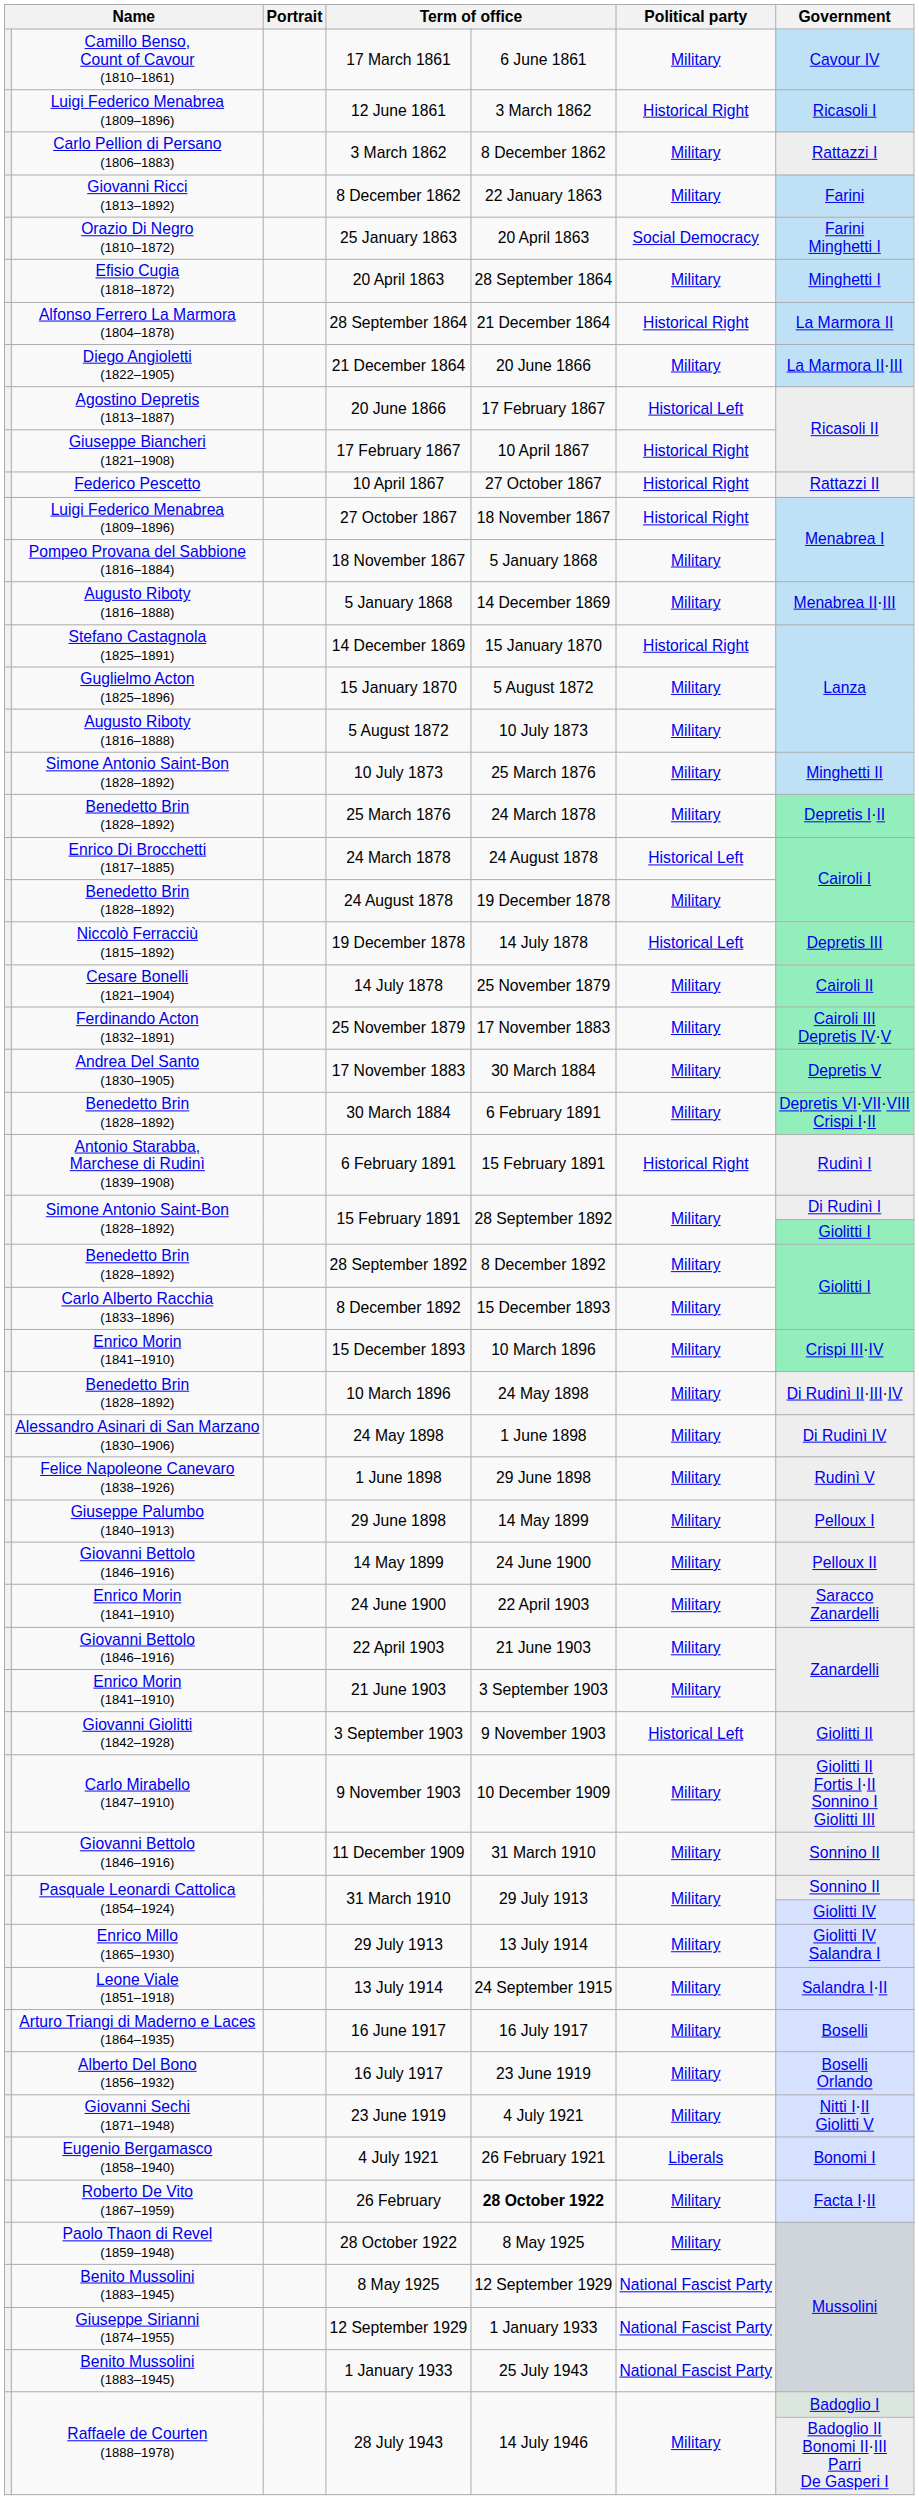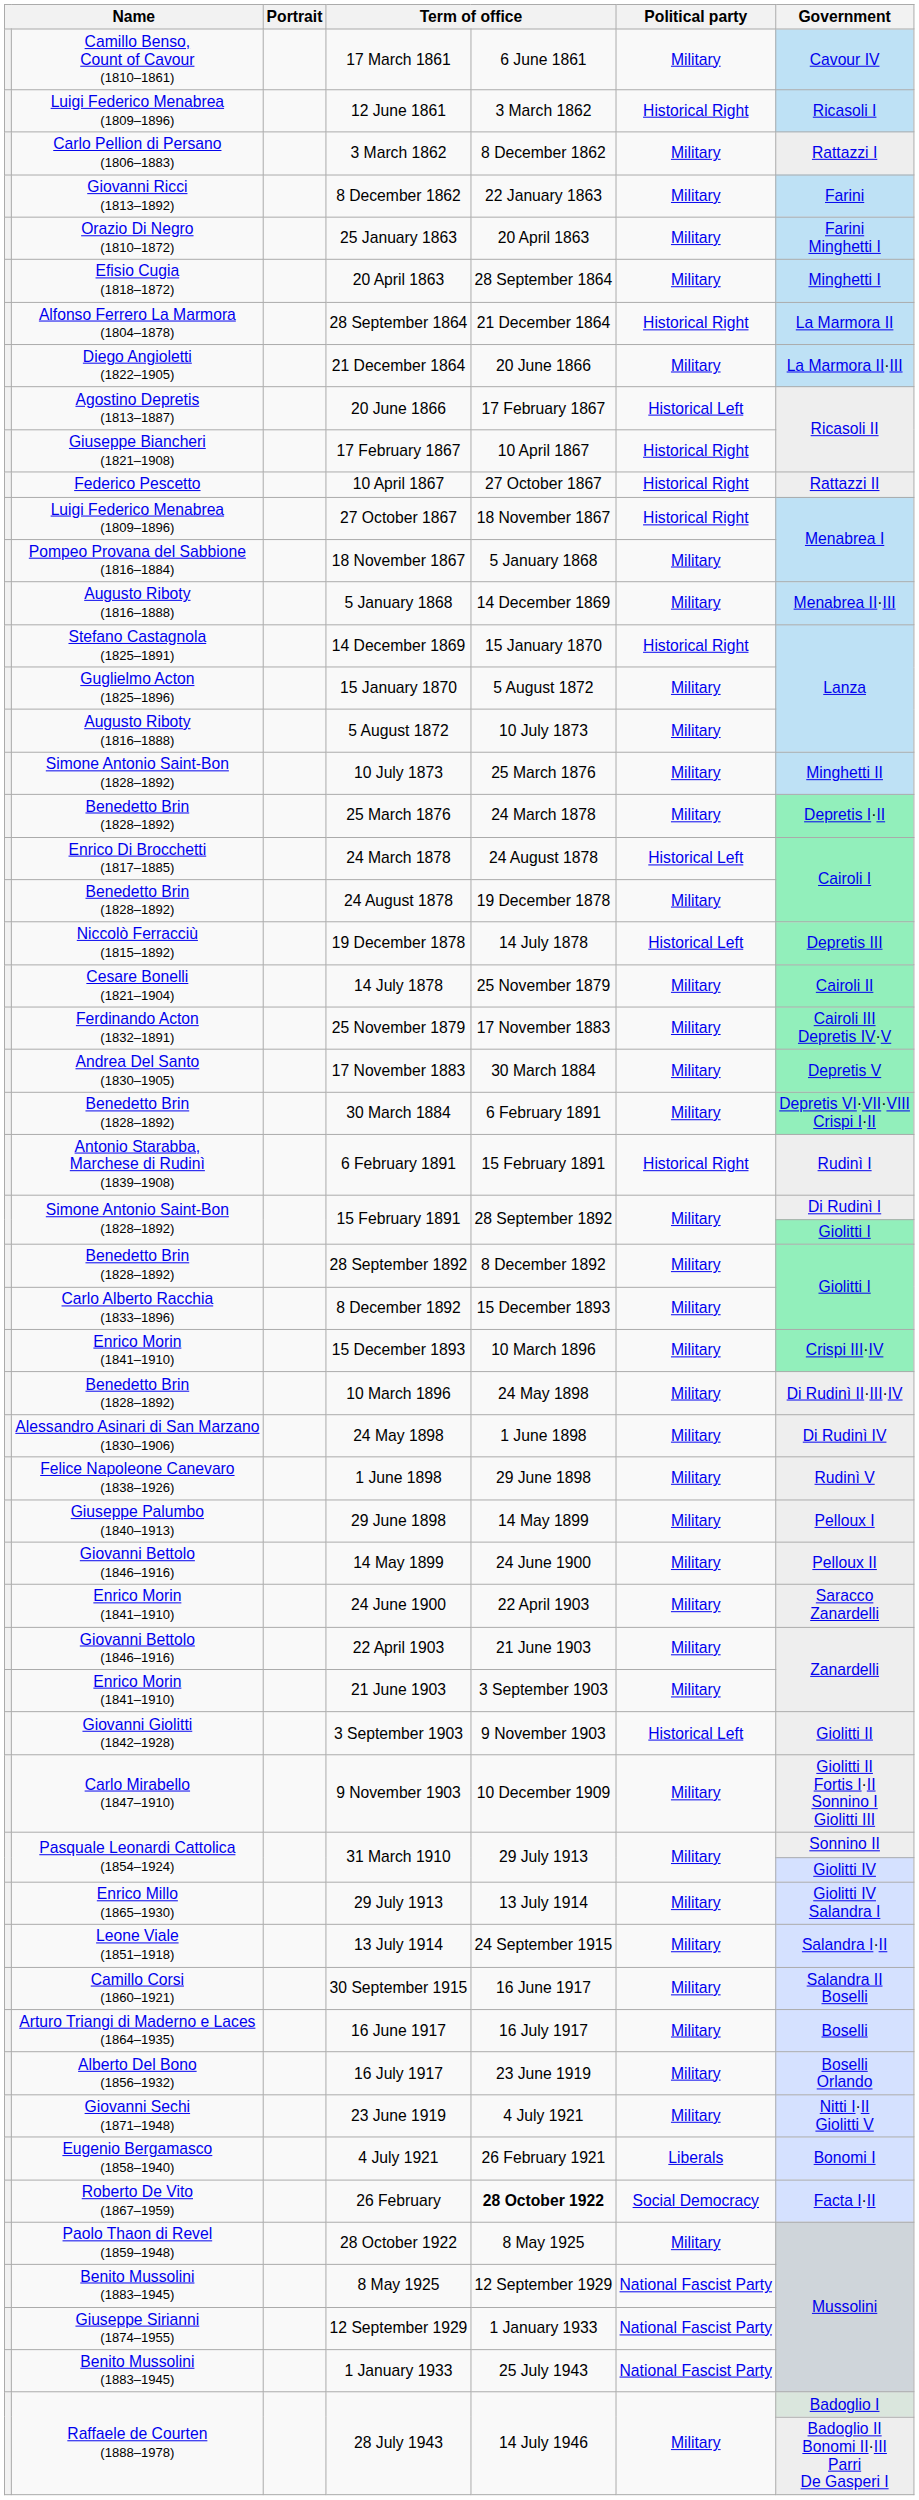(696, 238) Social Democracy -> (696, 238) Military
- row: (137, 1853)
+ row: (137, 1988)
(696, 2200) Military -> (696, 2200) Social Democracy
